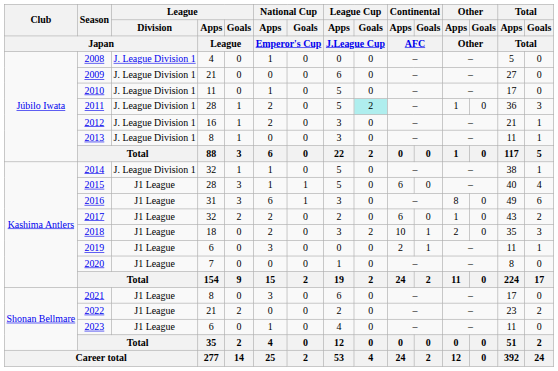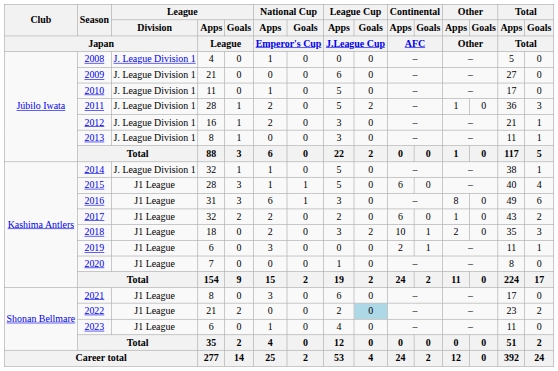(371, 106) paleturquoise background -> (371, 106) no background
(371, 311) no background -> (371, 311) lightblue background
